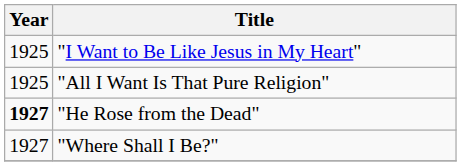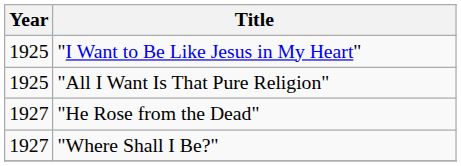(29, 113) bold -> (29, 113) normal
